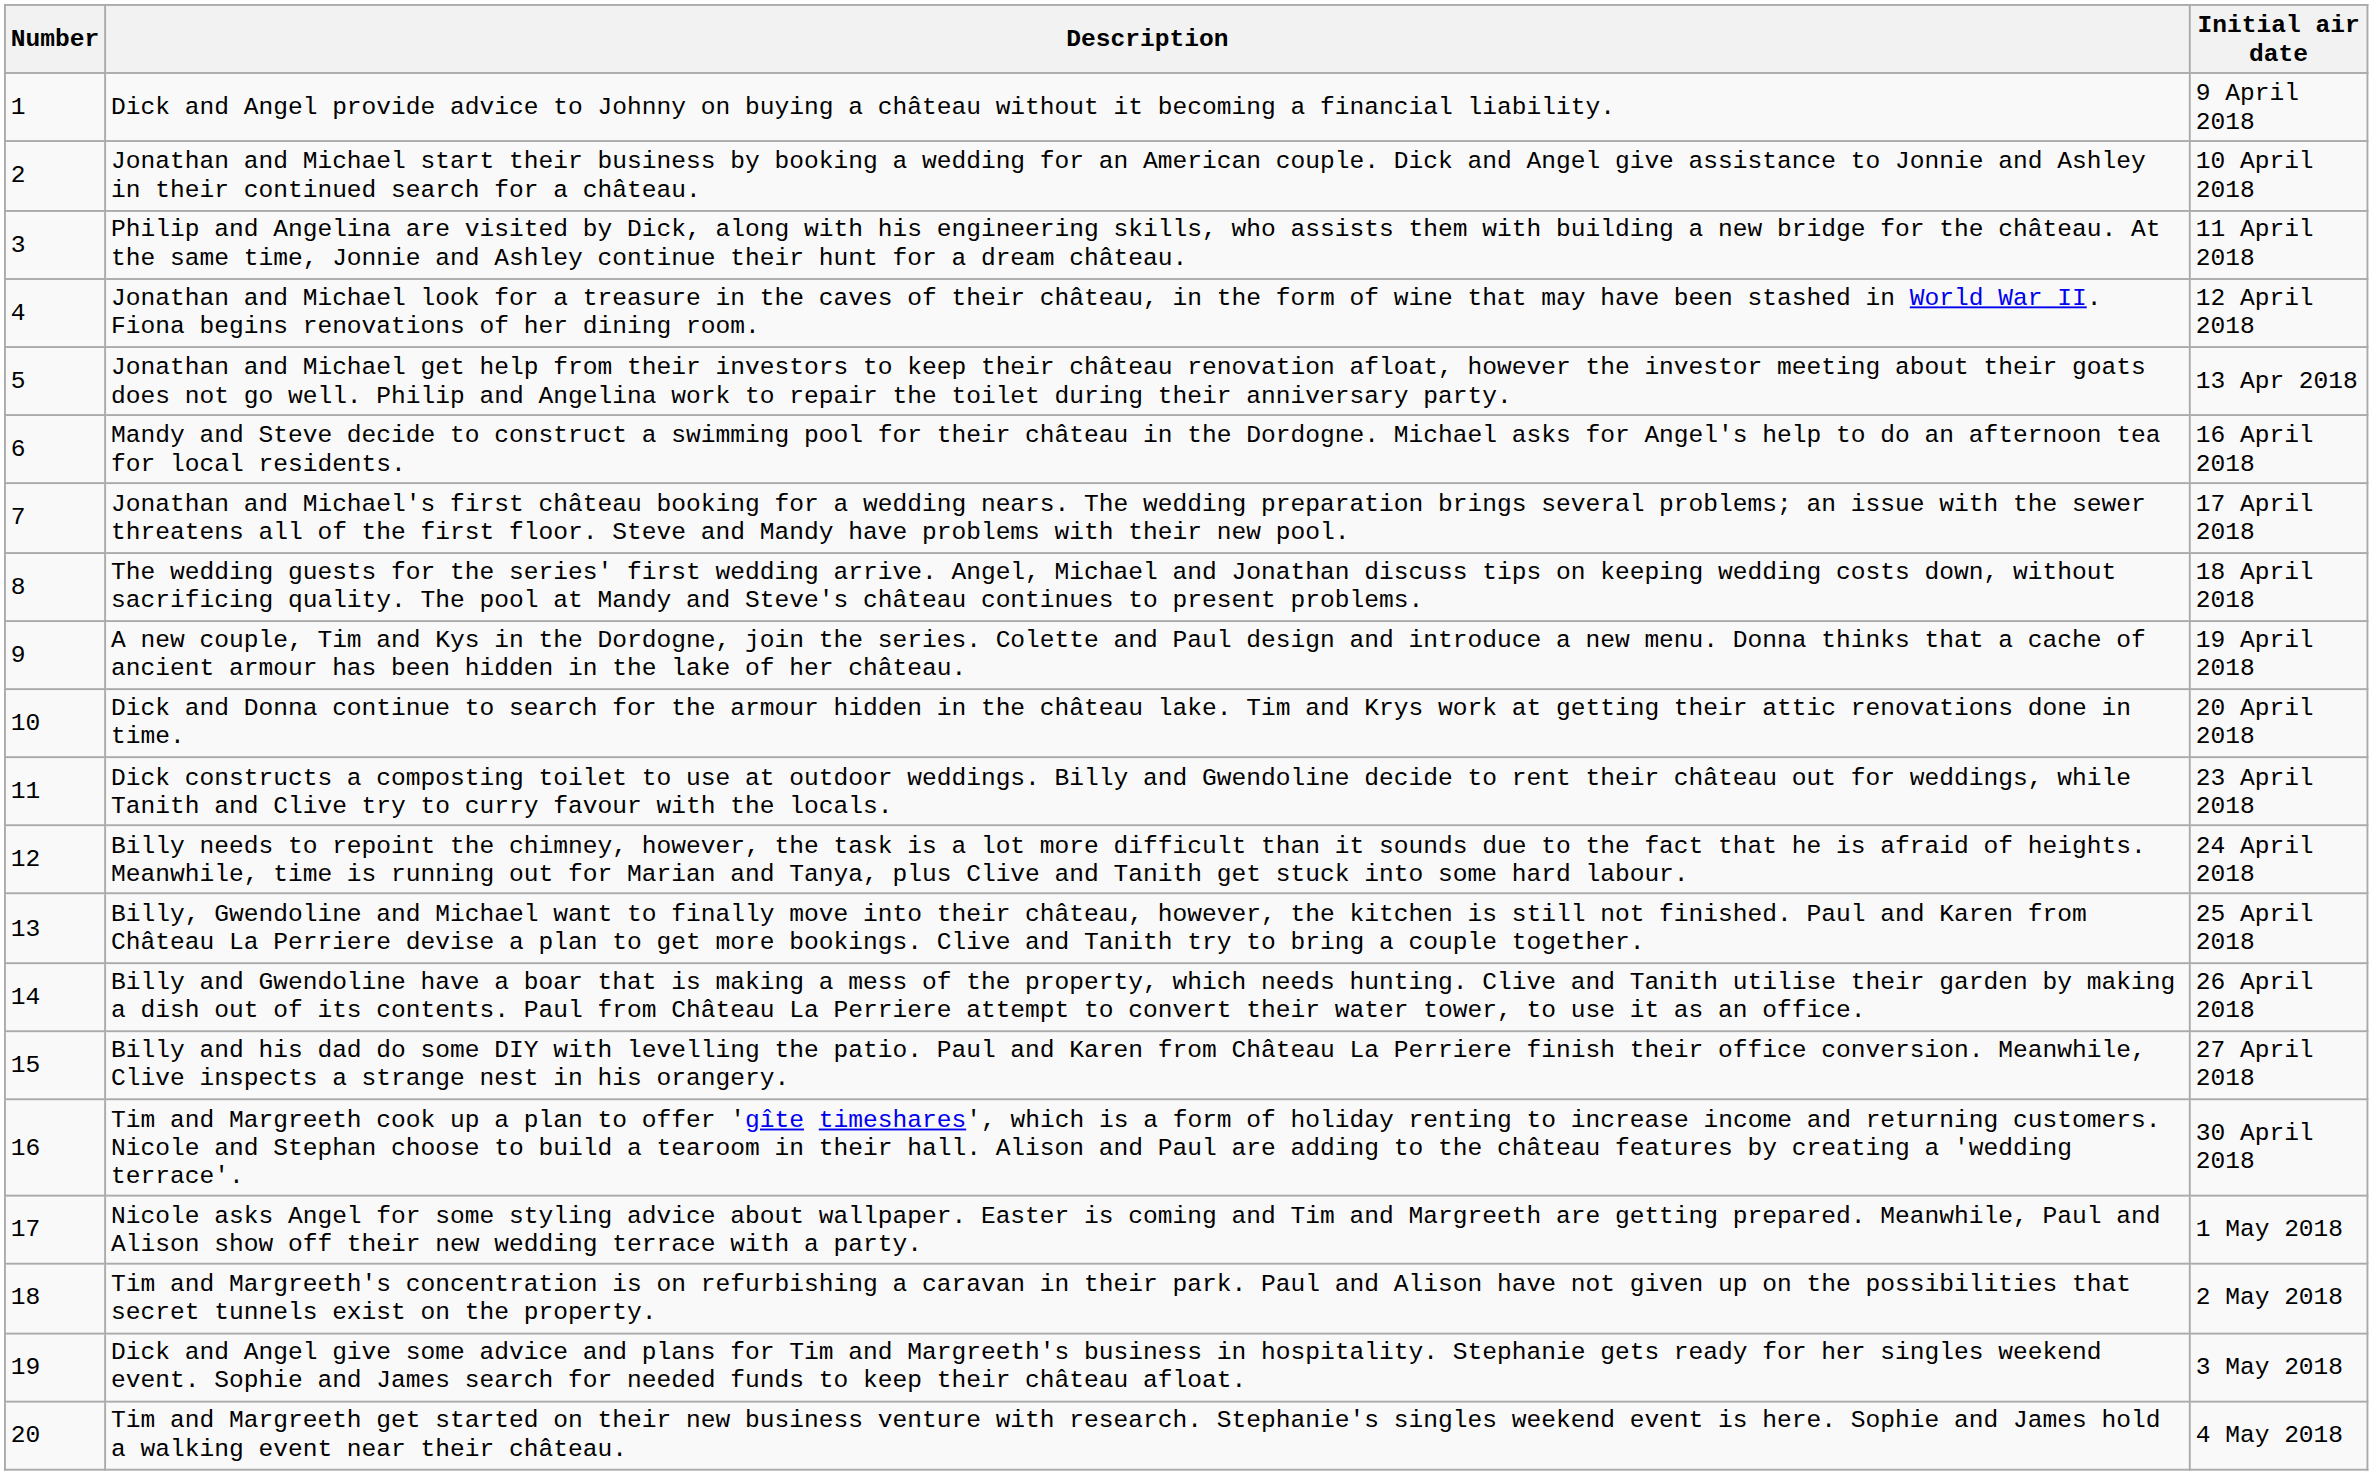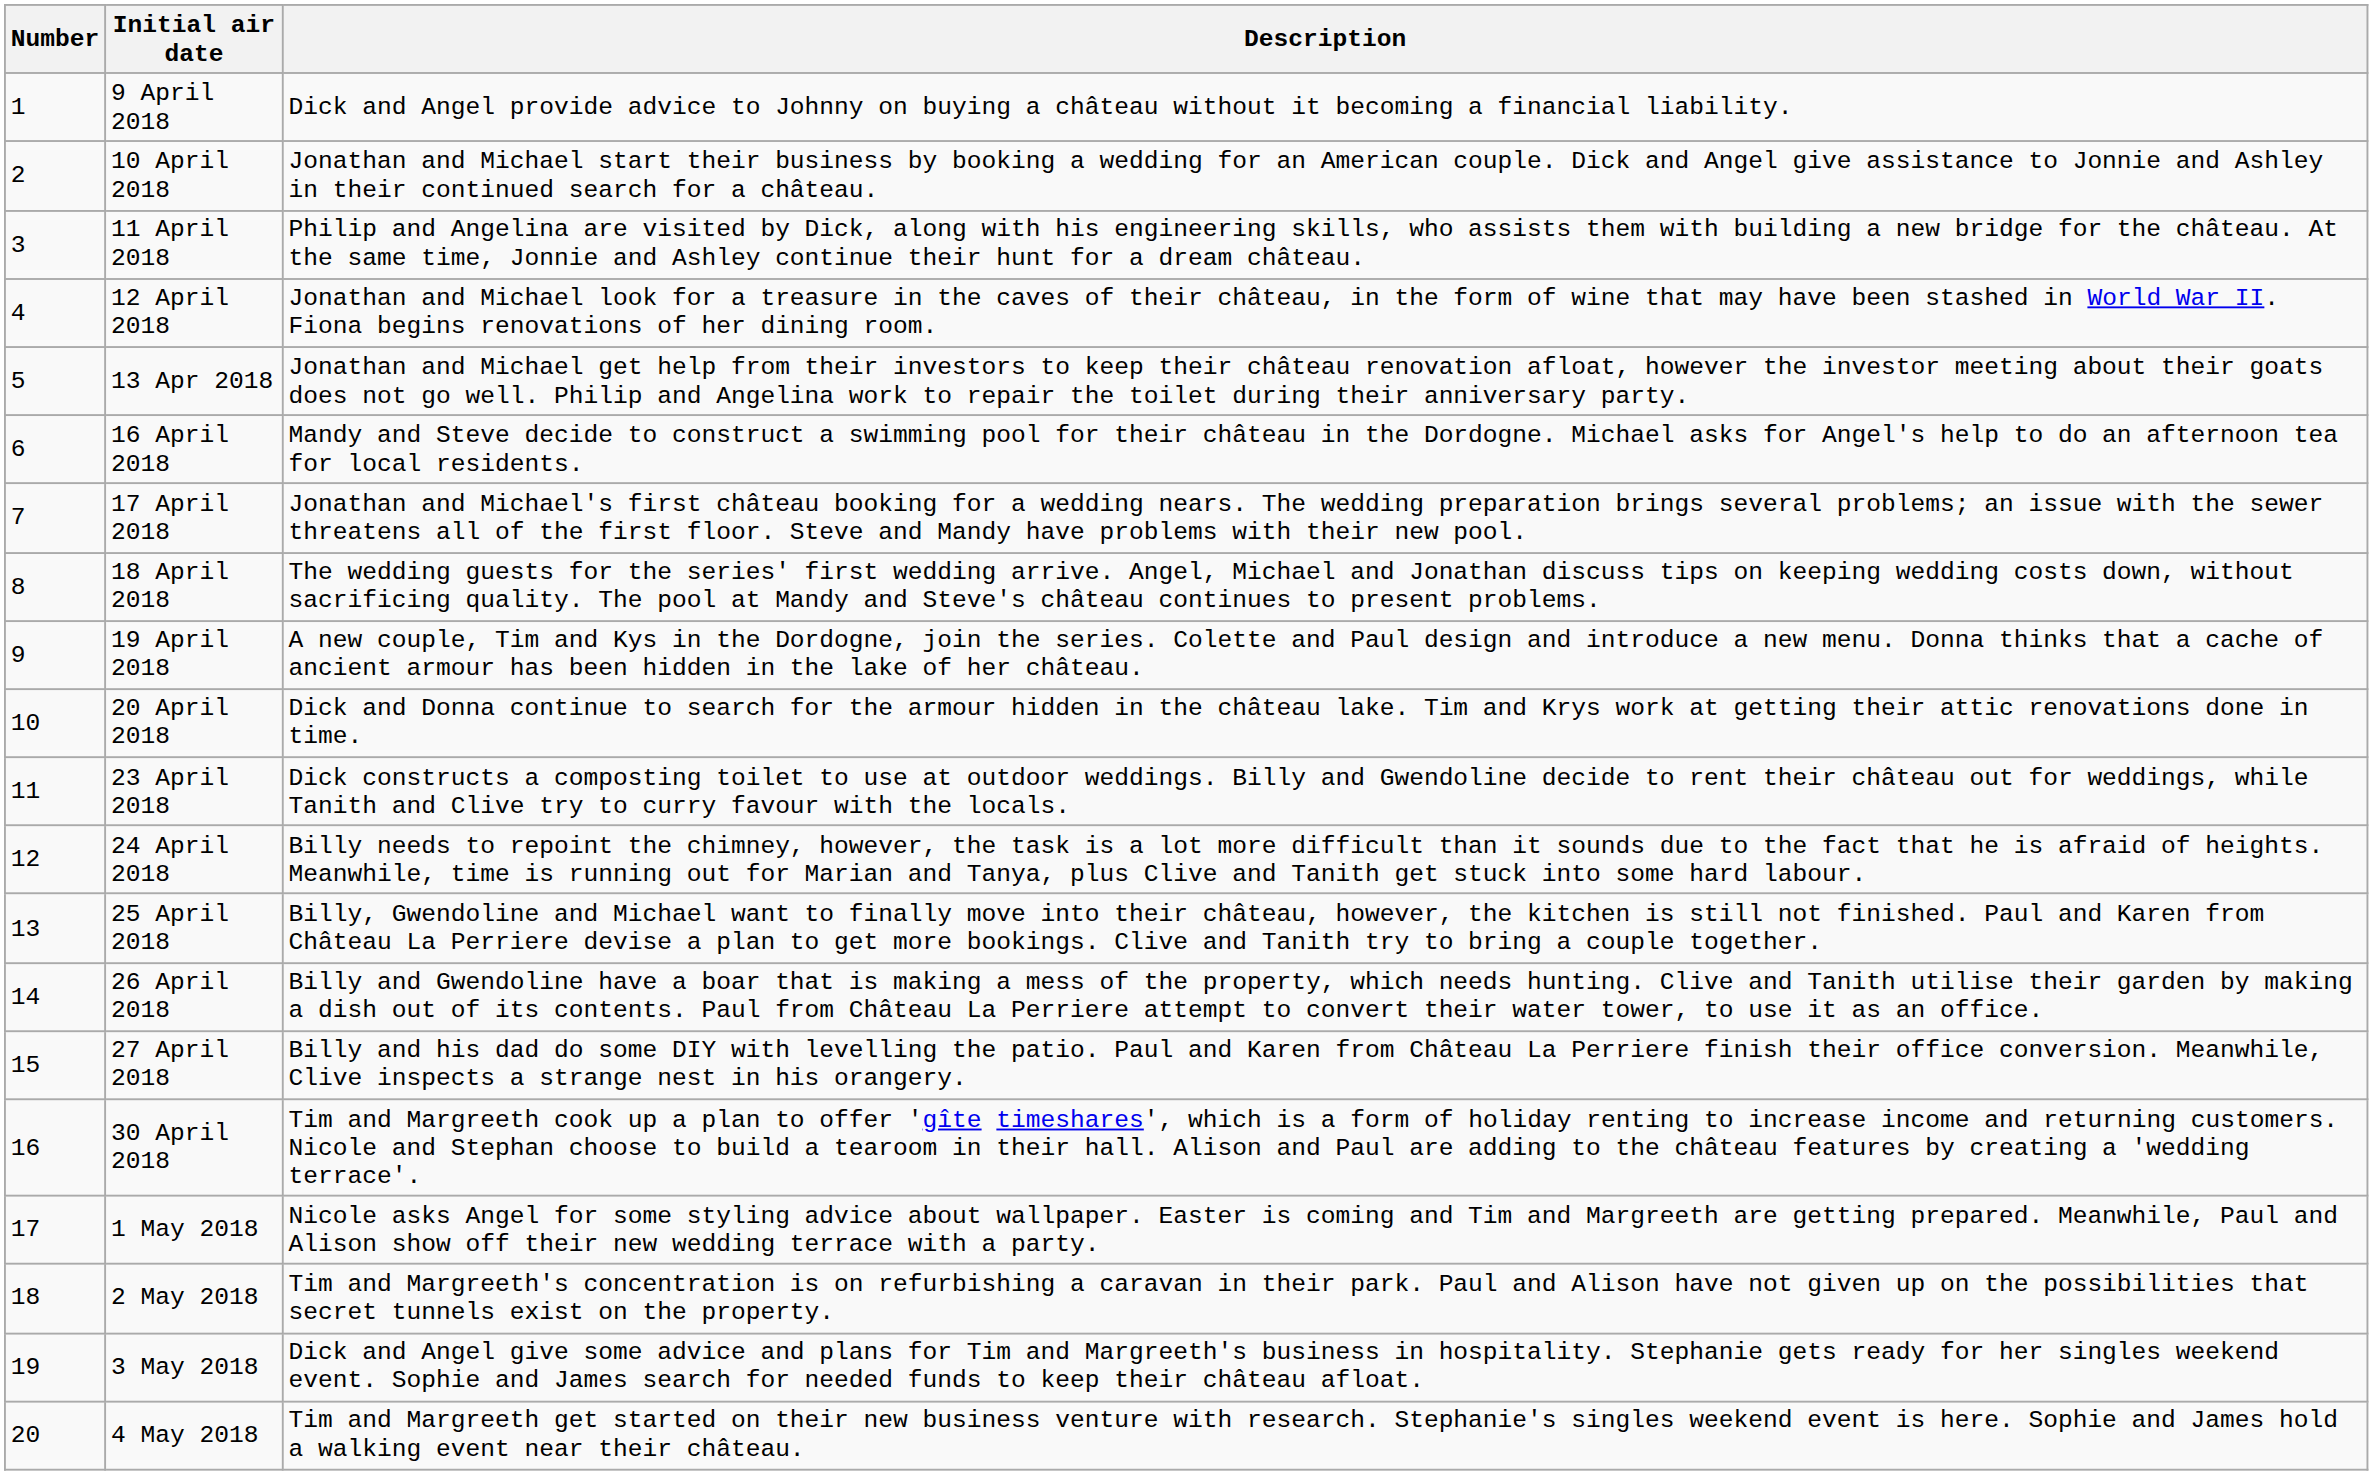columns swapped: (1147, 39) <-> (2279, 39)
